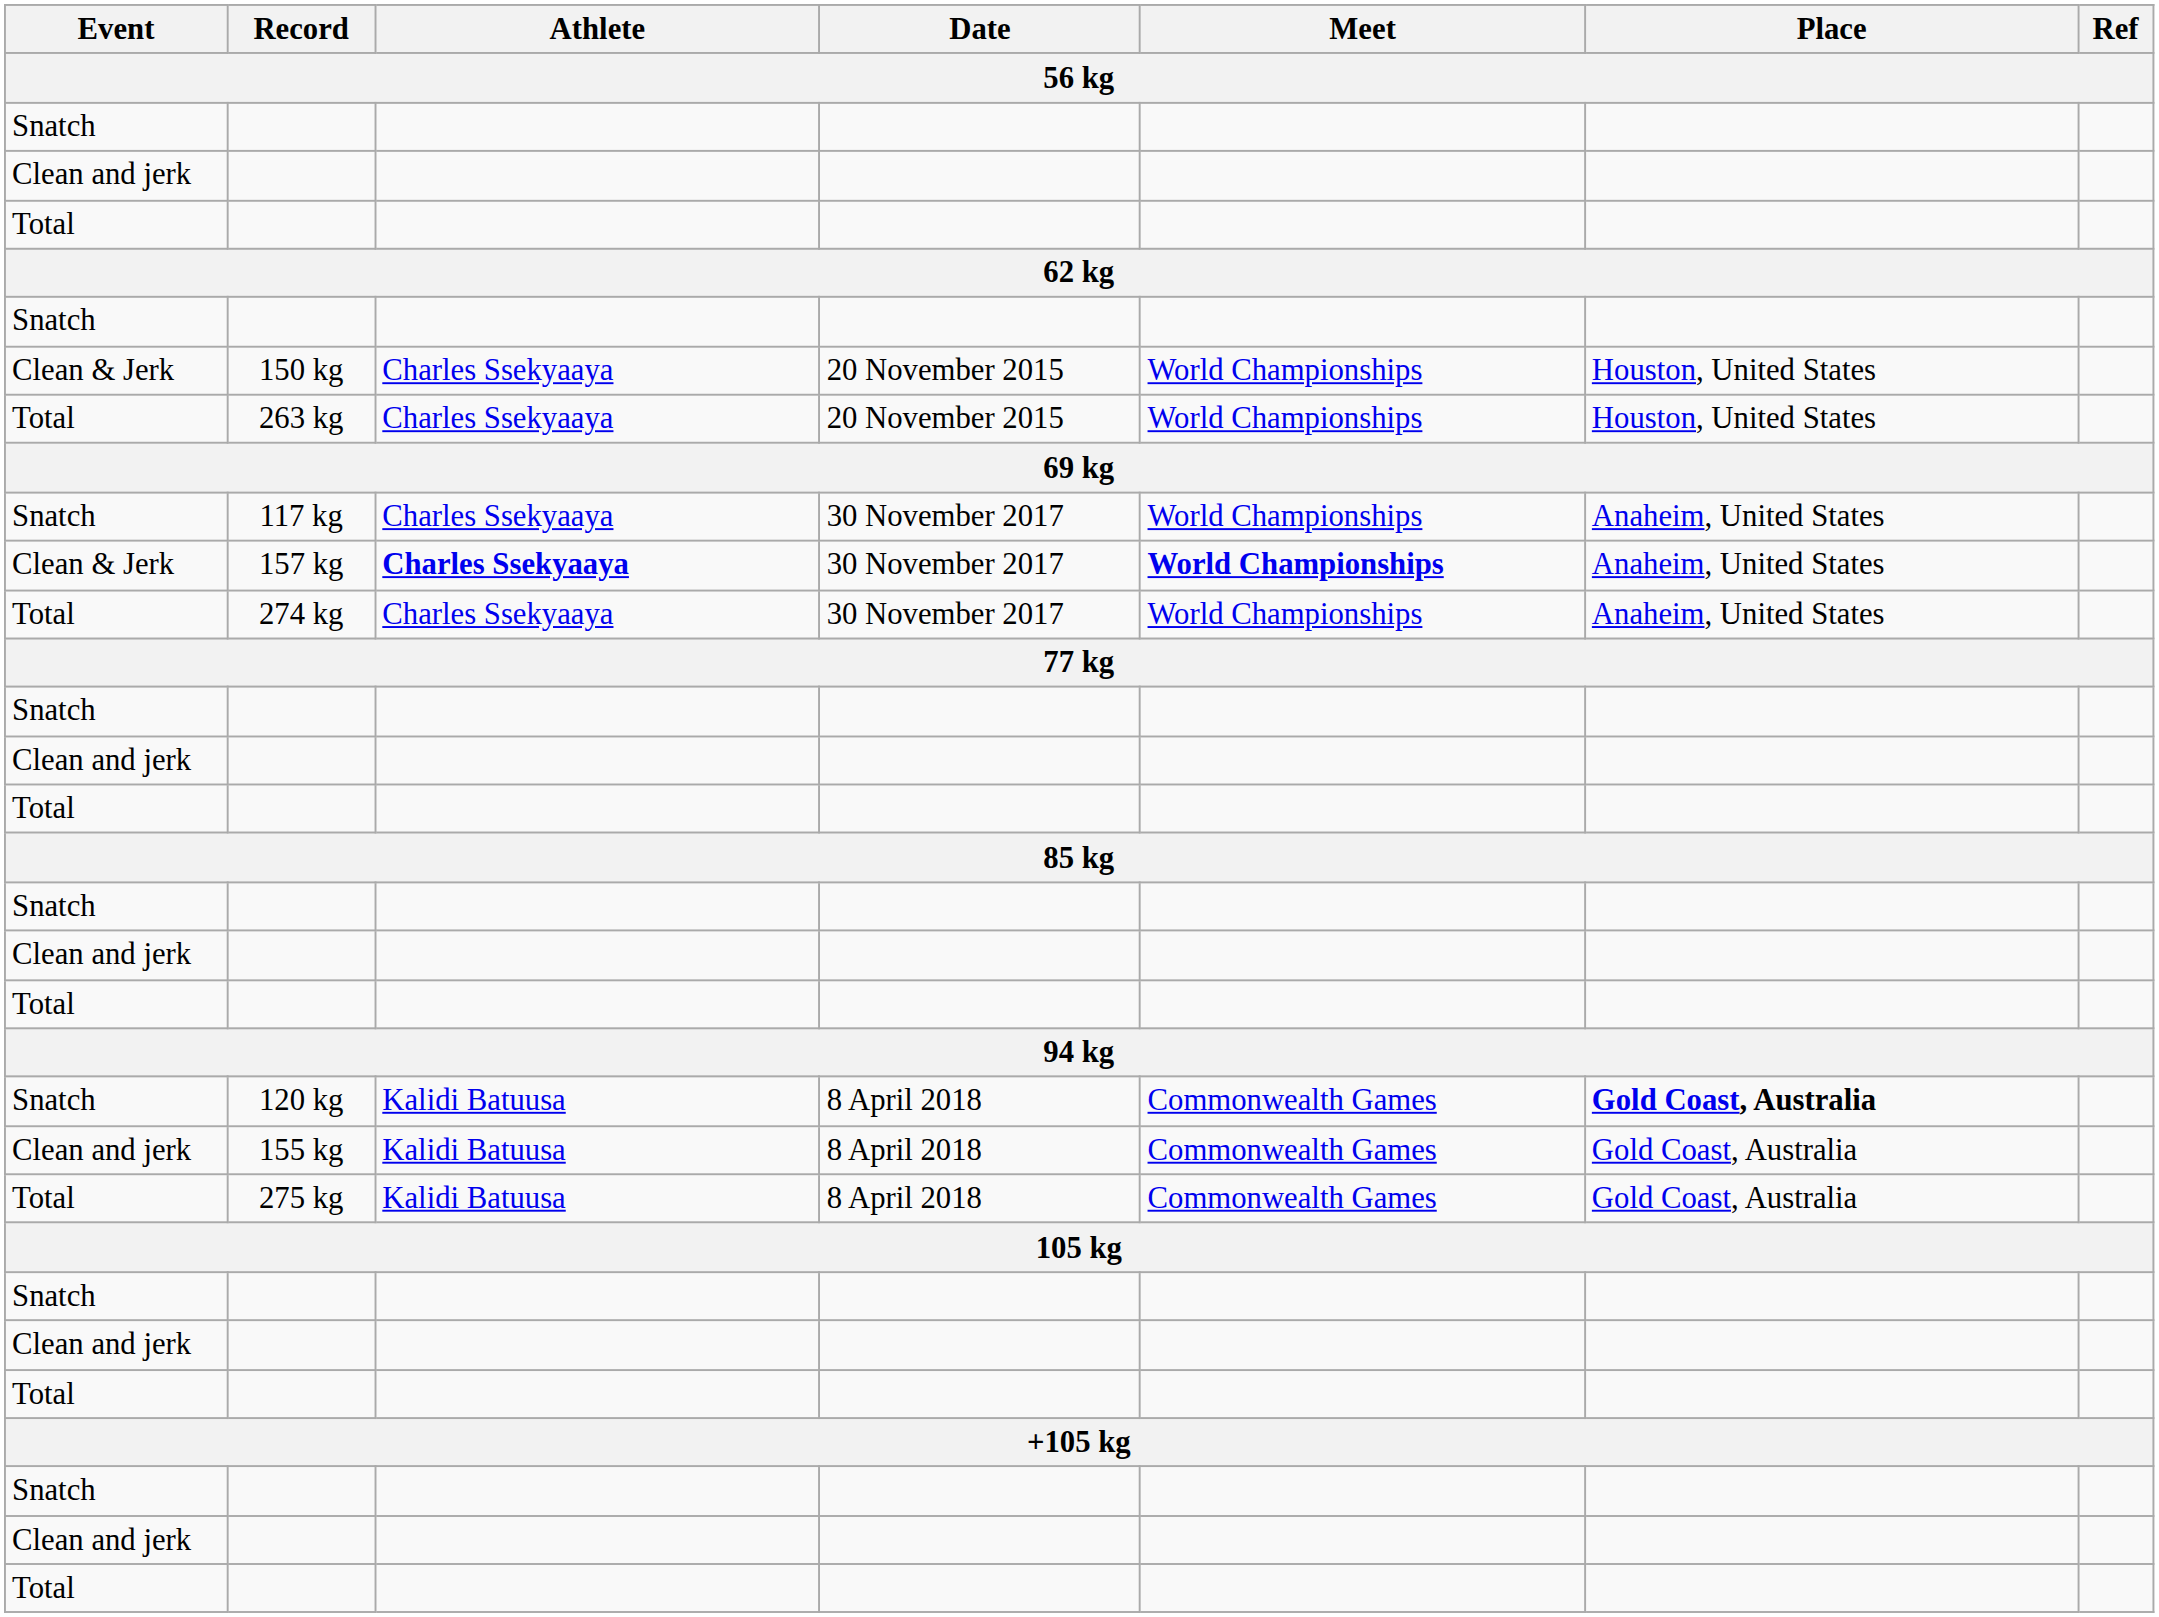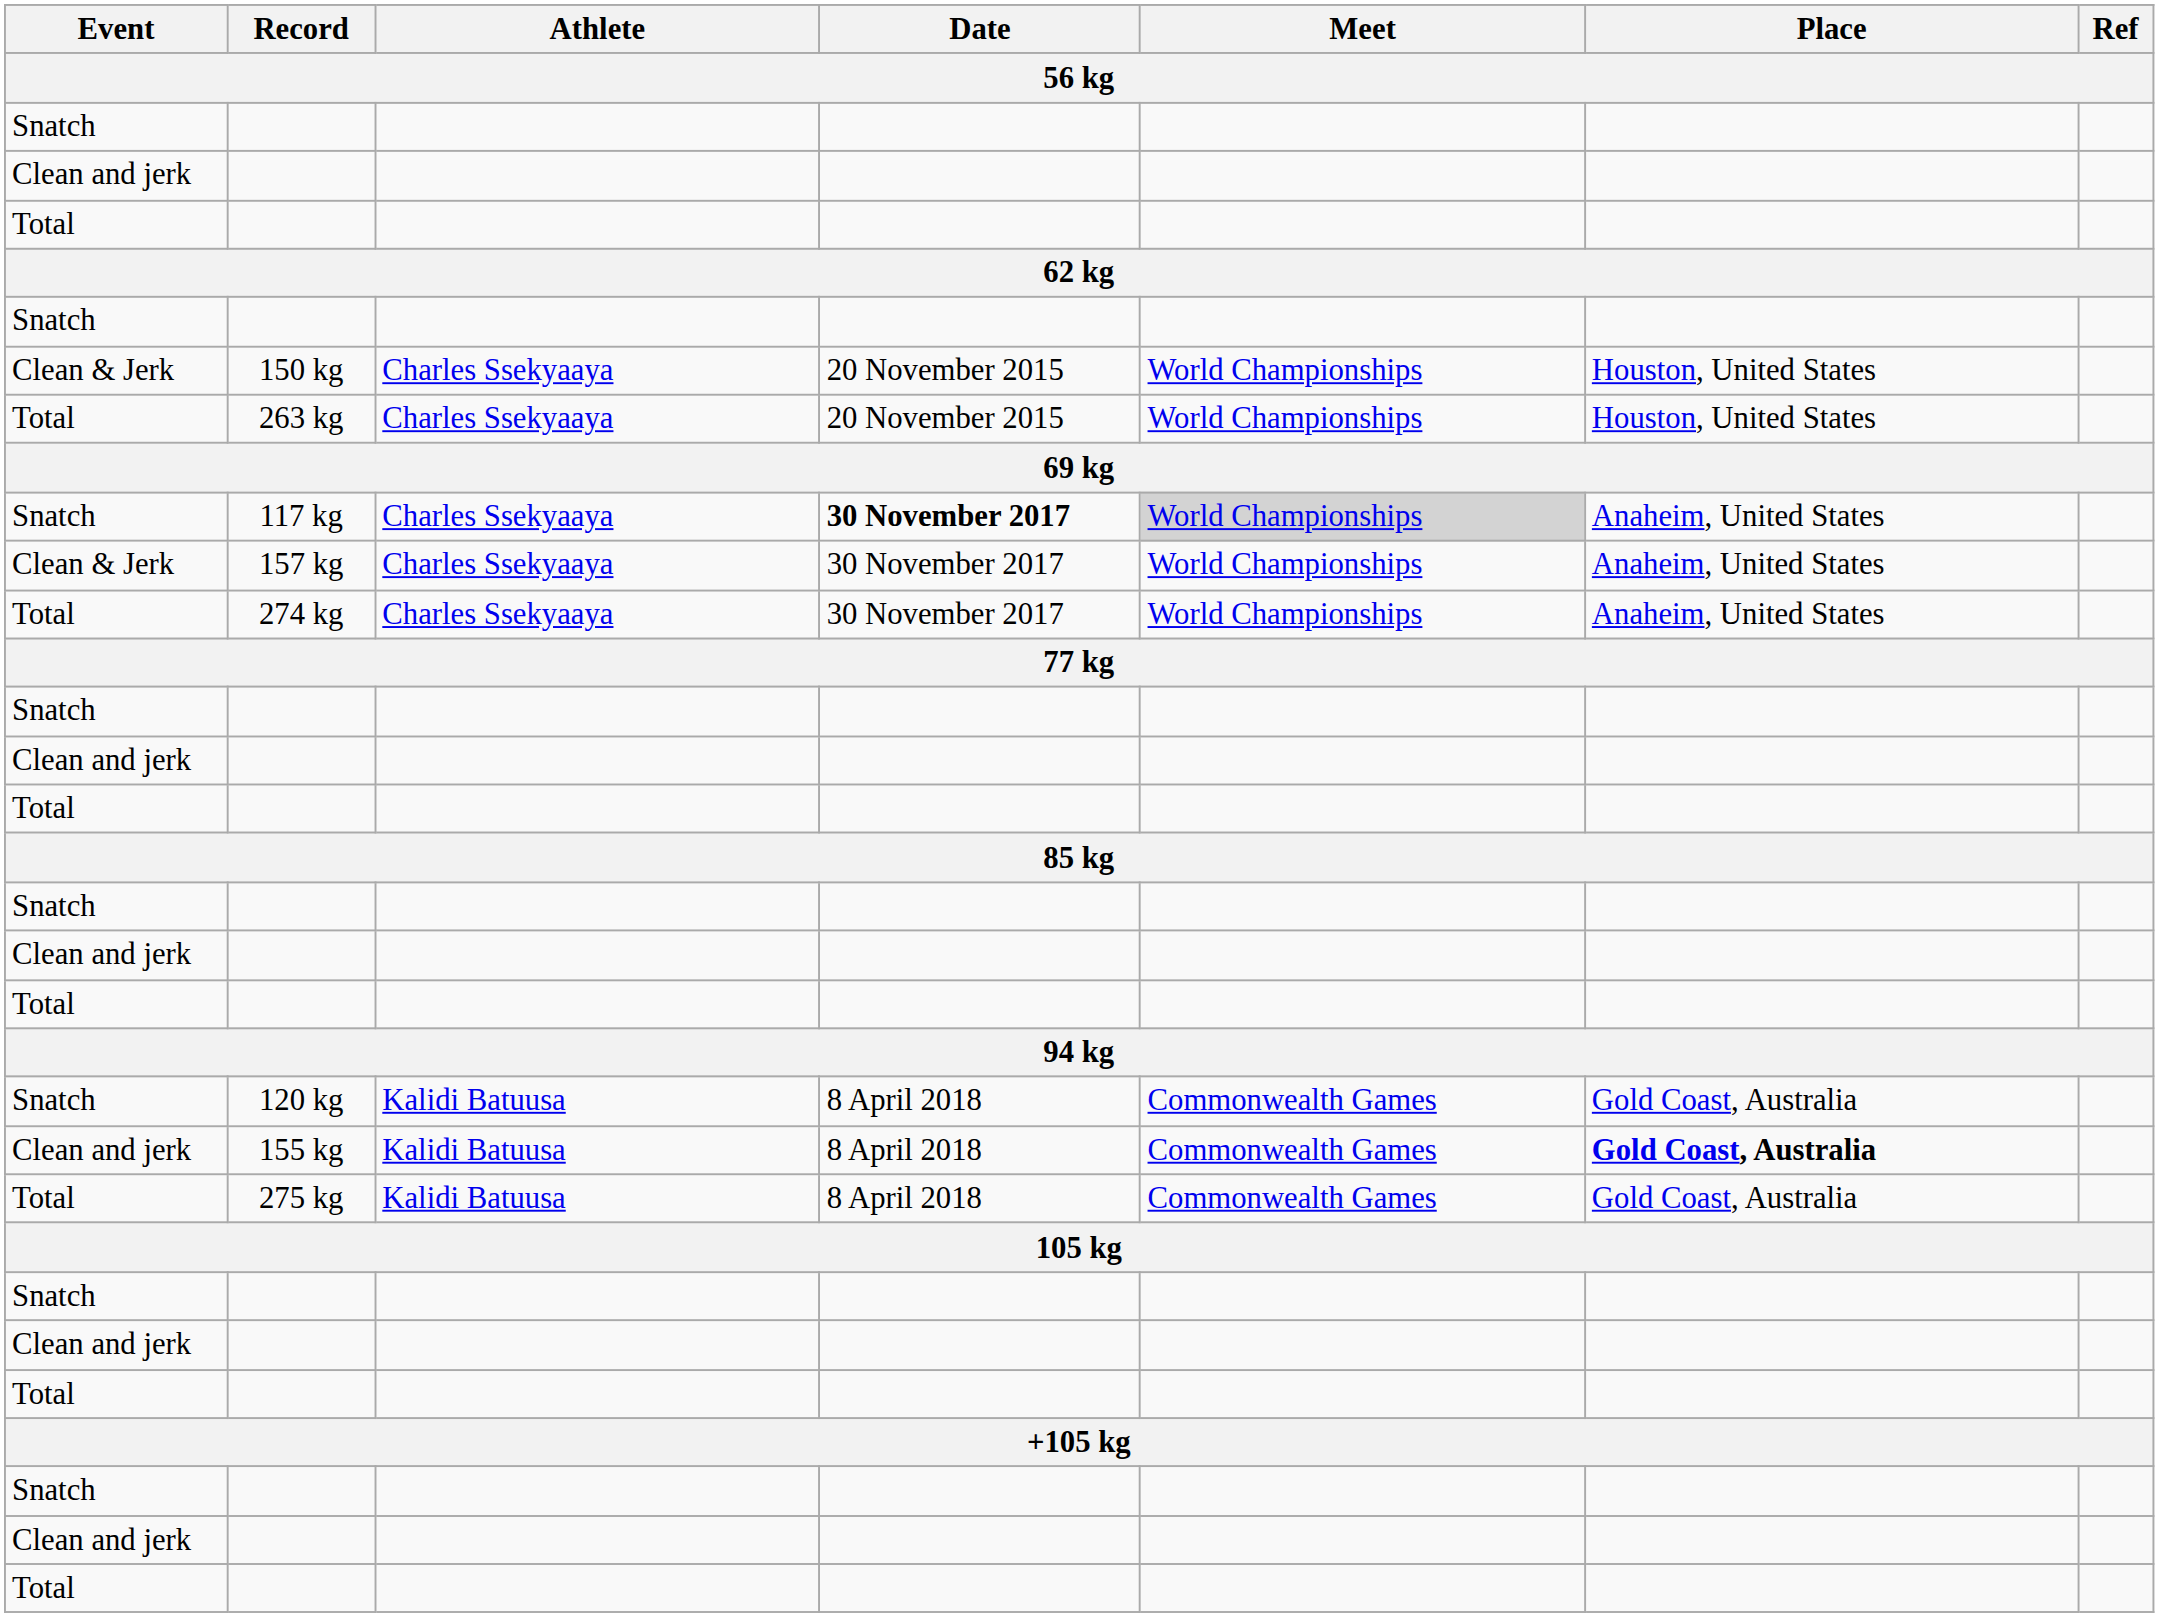(945, 516) normal -> (948, 516) bold
(1285, 516) no background -> (1285, 516) lightgrey background
(506, 564) bold -> (498, 564) normal
(1296, 564) bold -> (1285, 564) normal
(1734, 1100) bold -> (1725, 1100) normal
(1725, 1149) normal -> (1734, 1149) bold
